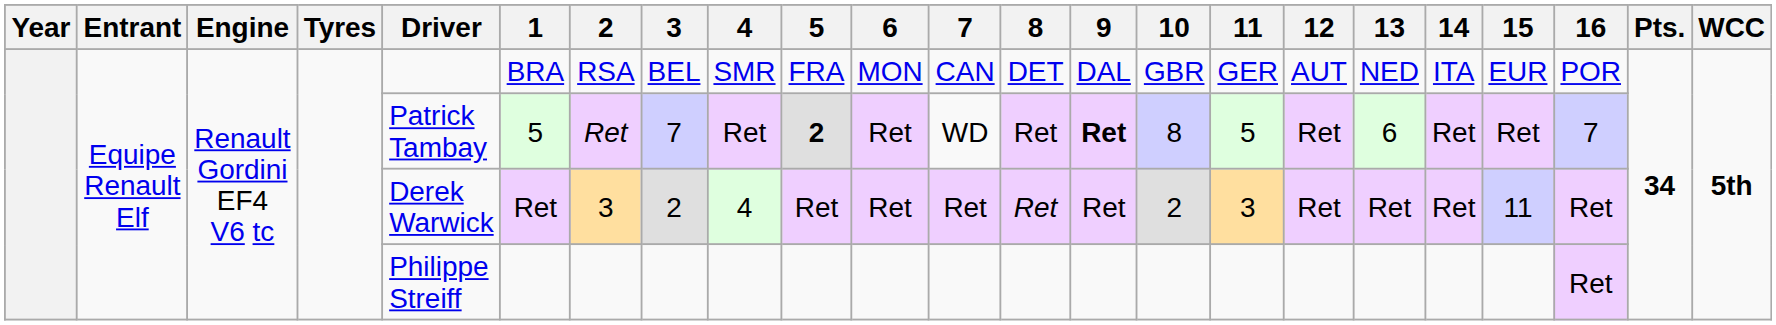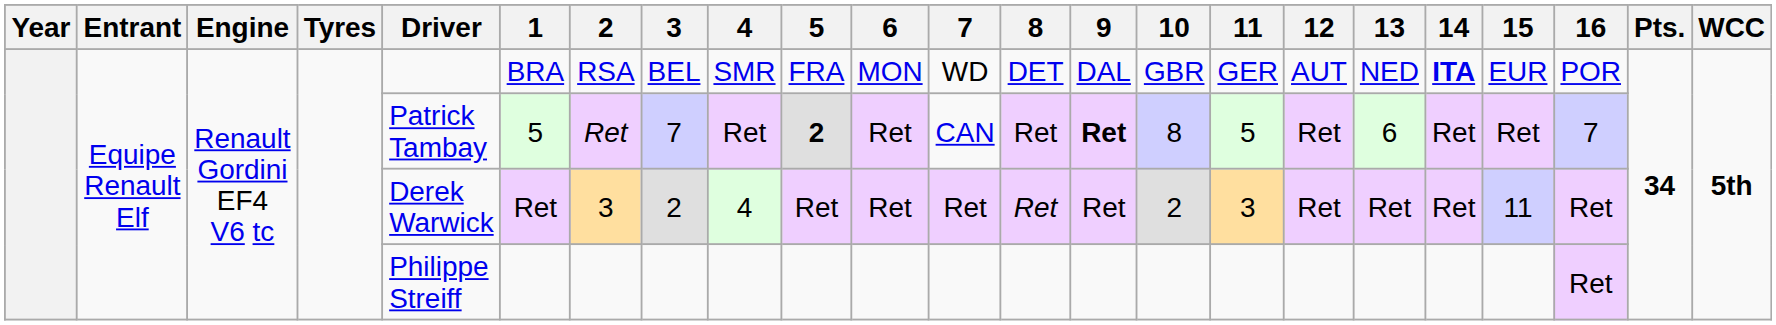(965, 72) CAN -> (965, 72) WD
(1454, 72) normal -> (1454, 72) bold
(965, 131) WD -> (965, 131) CAN
